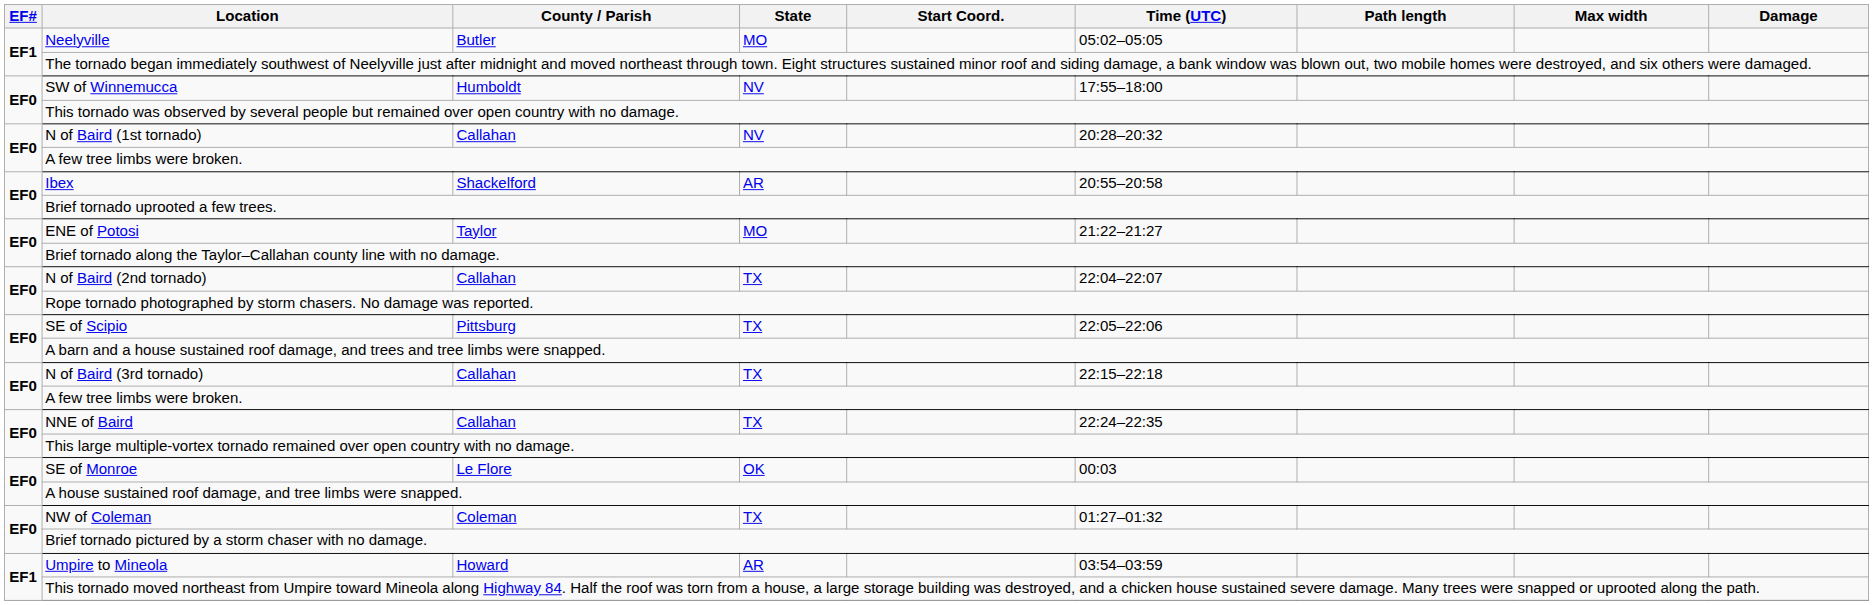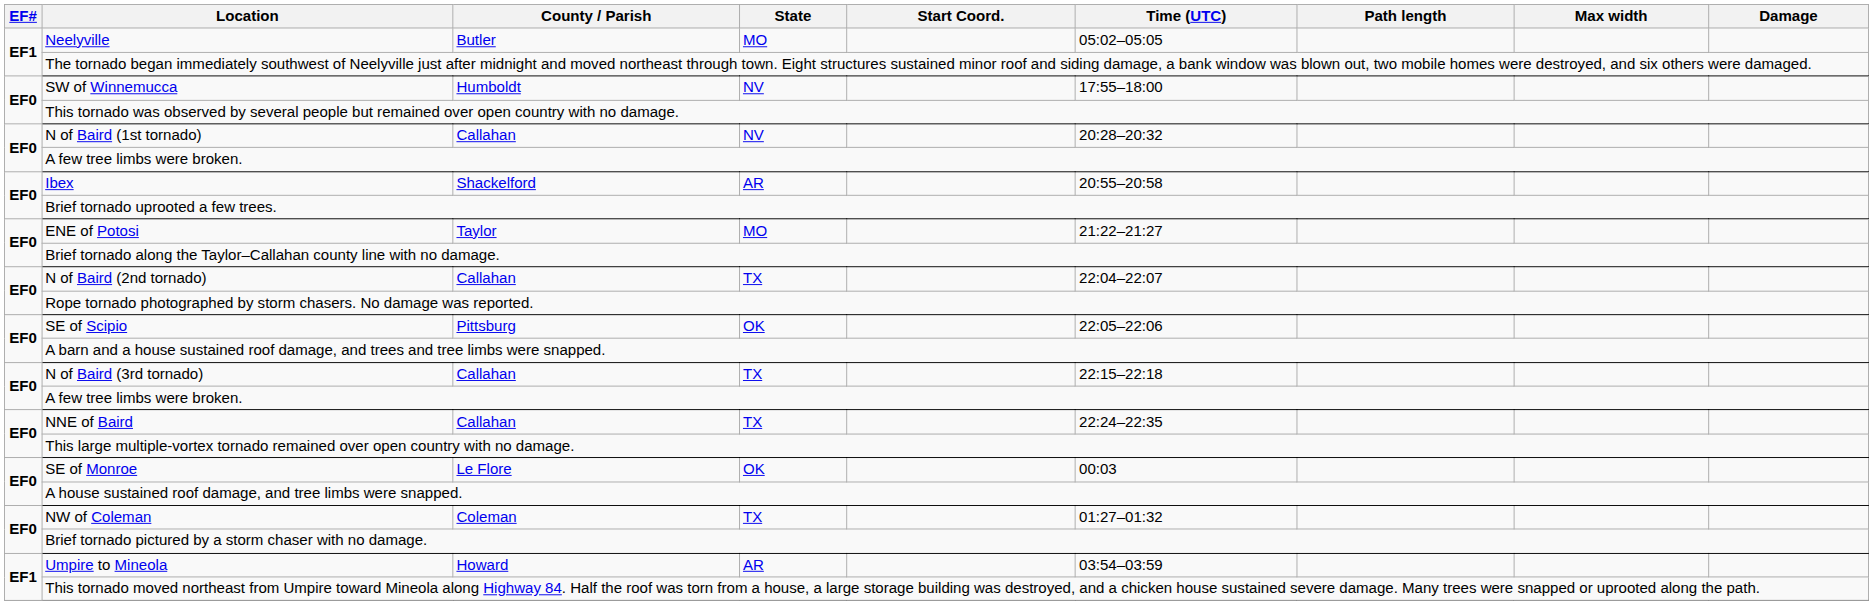(753, 326) TX -> (754, 326) OK
